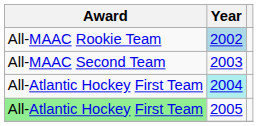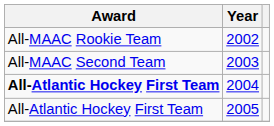(226, 39) lightblue background -> (243, 39) no background
(105, 86) normal -> (114, 86) bold
(226, 86) paleturquoise background -> (243, 86) no background
(105, 109) lightgreen background -> (105, 109) no background
